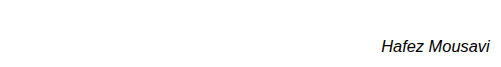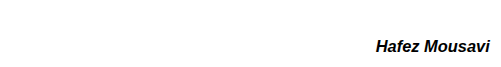(435, 46) normal -> (433, 46) bold
